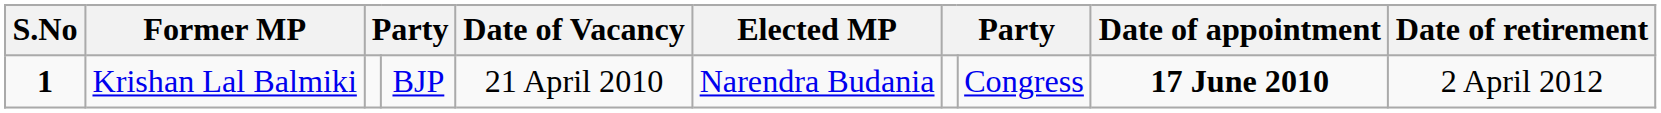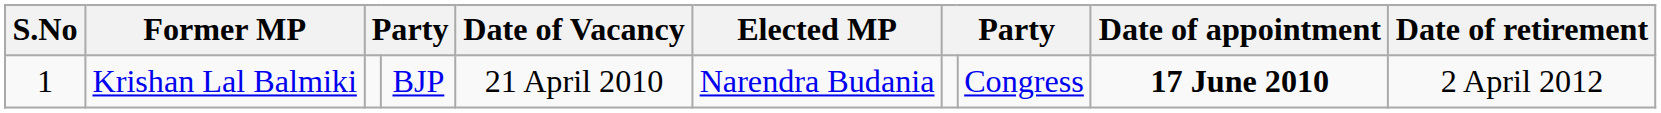(45, 81) bold -> (45, 81) normal
